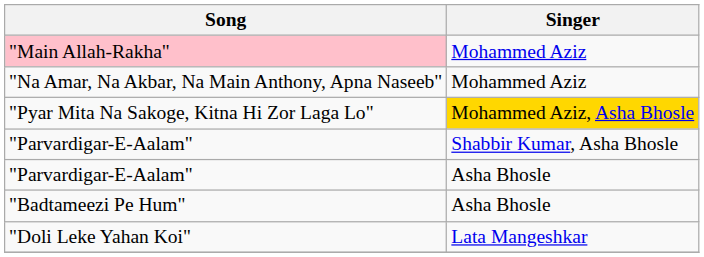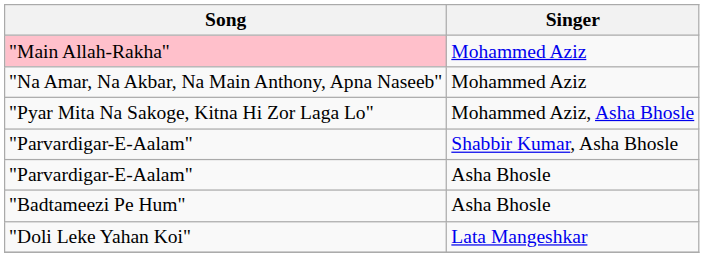(573, 112) gold background -> (573, 112) no background
